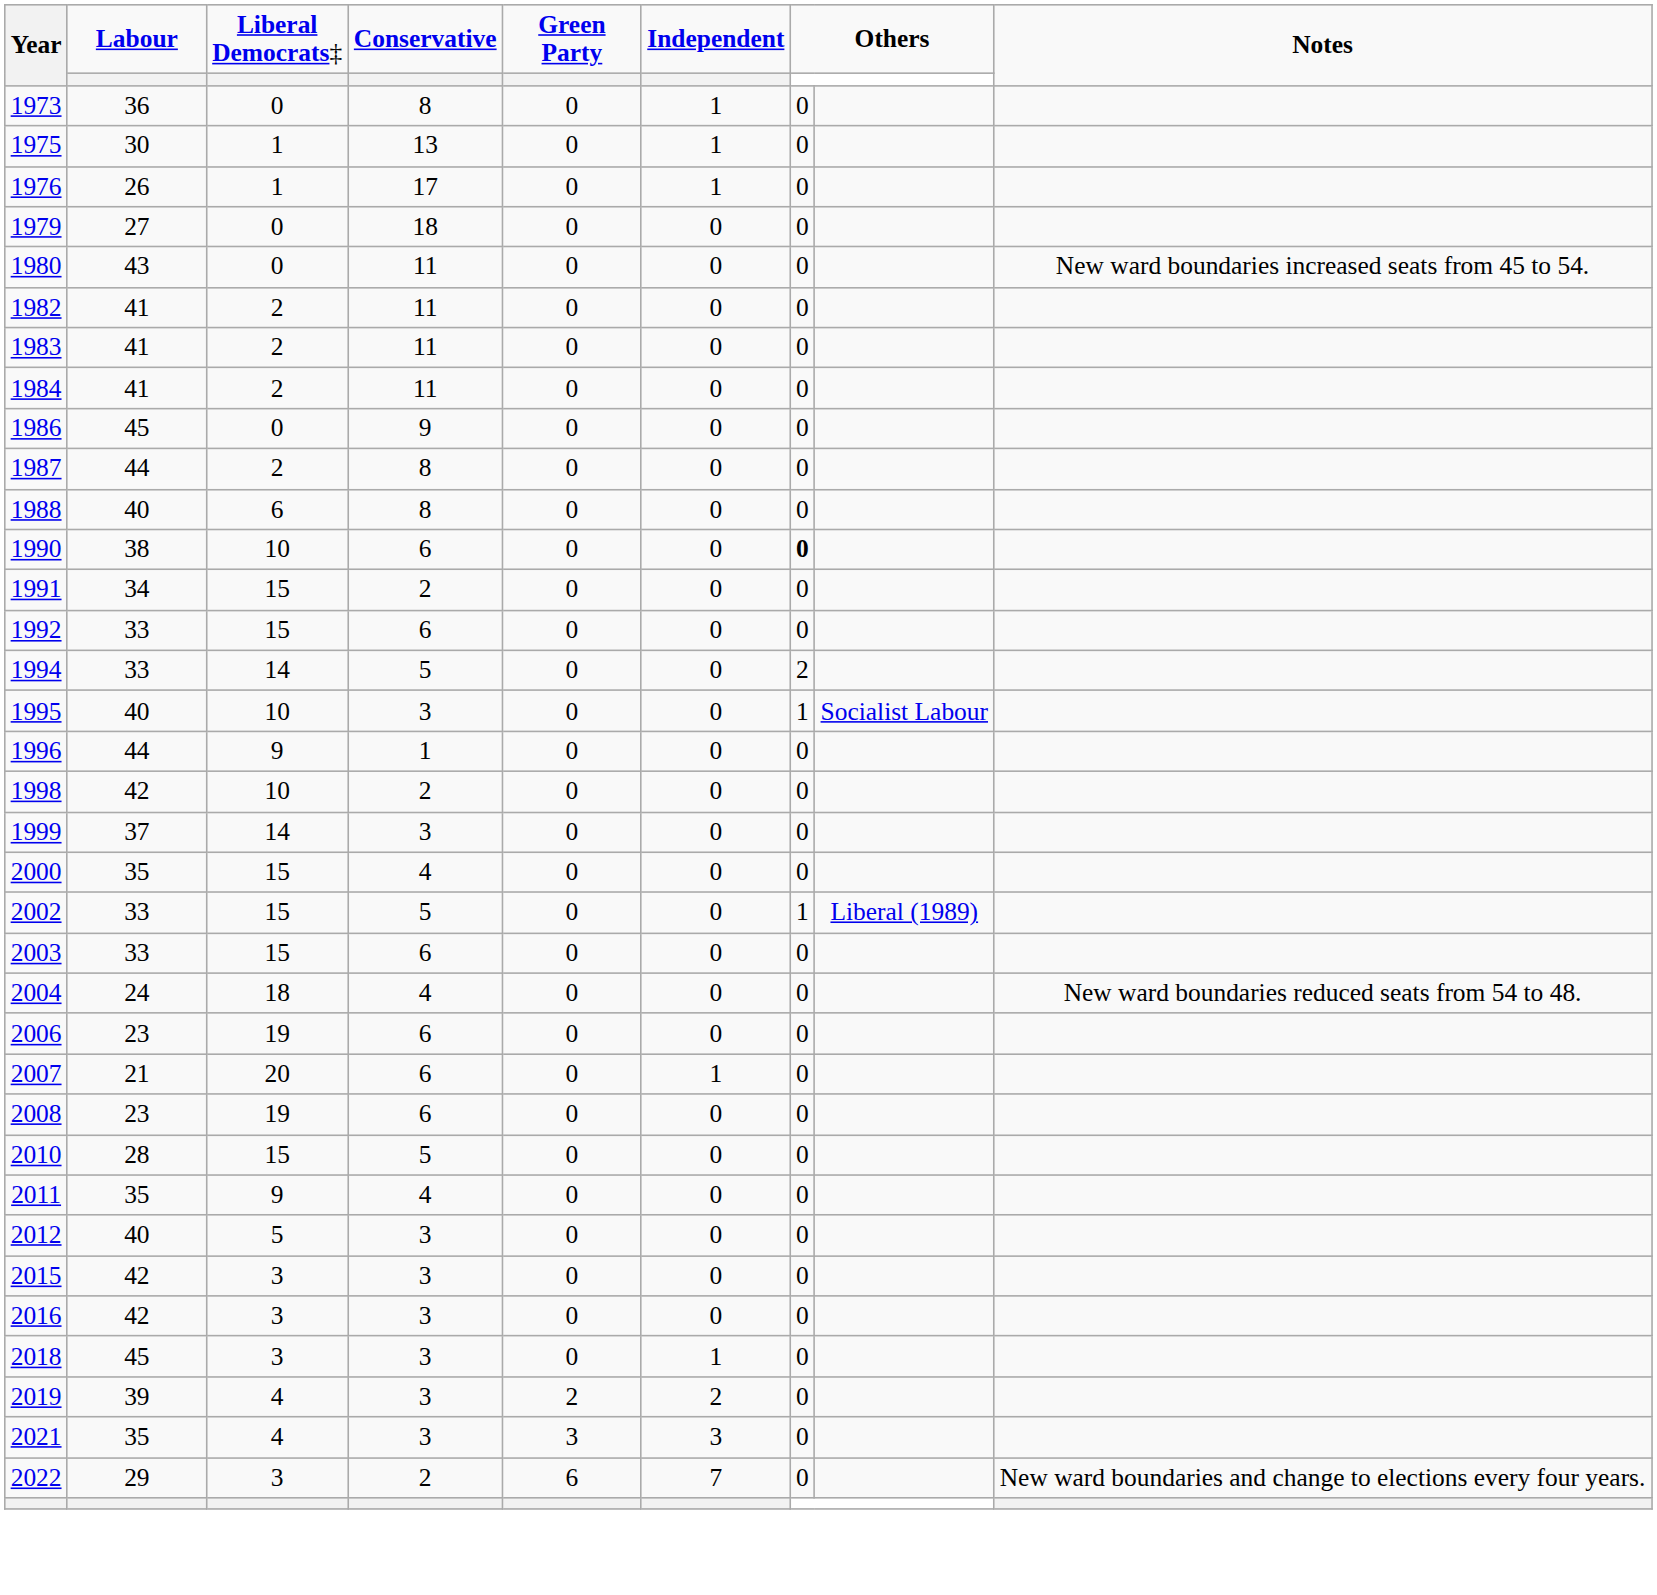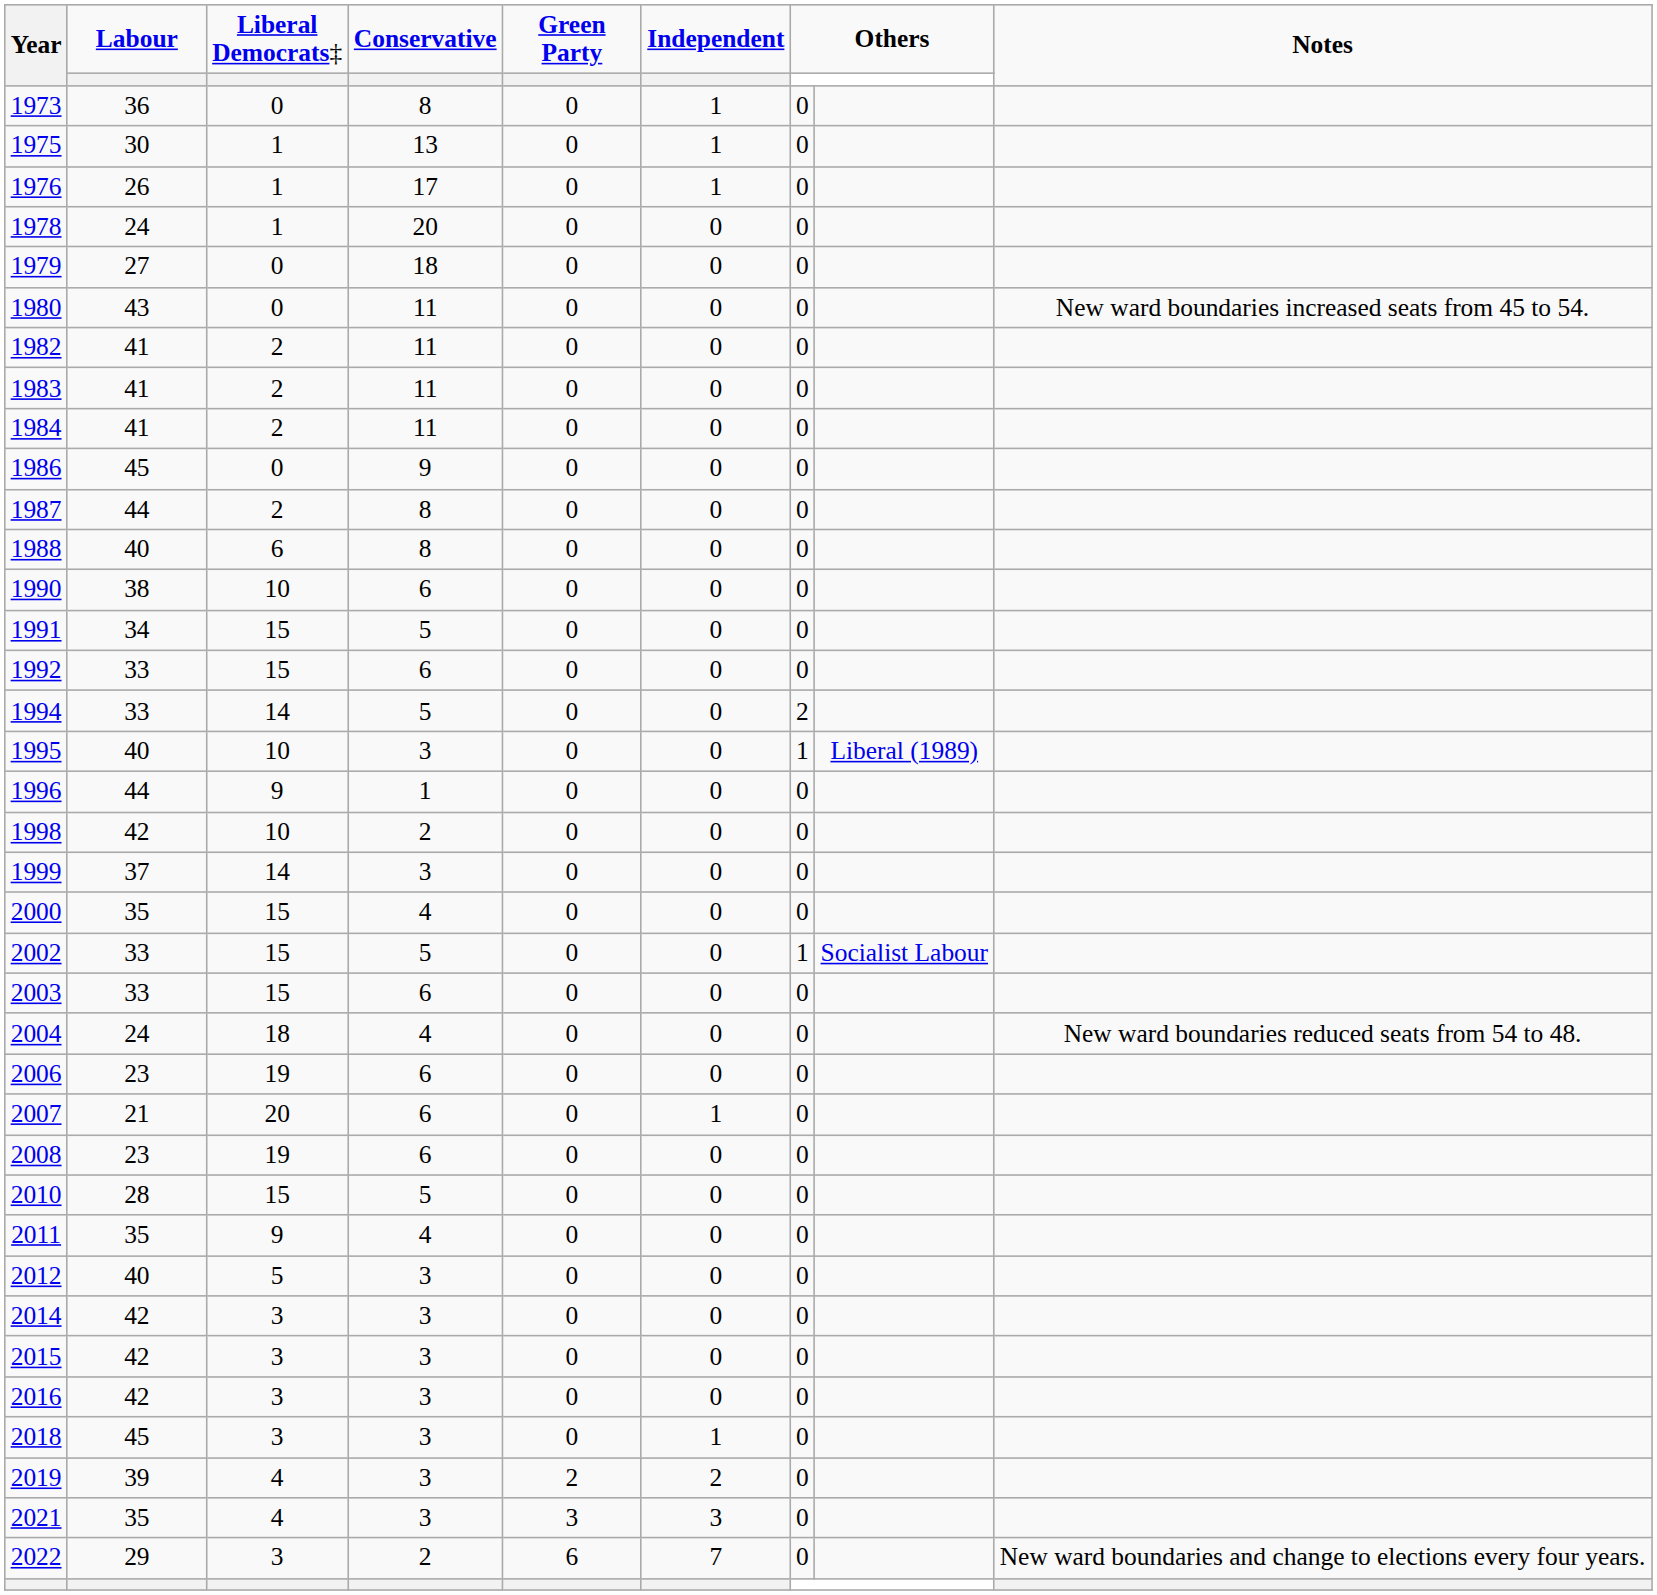+ row: (36, 226)
(802, 549) bold -> (802, 589) normal
(425, 589) 2 -> (425, 629) 5
(904, 710) Socialist Labour -> (904, 750) Liberal (1989)
(904, 912) Liberal (1989) -> (904, 952) Socialist Labour
+ row: (36, 1315)
